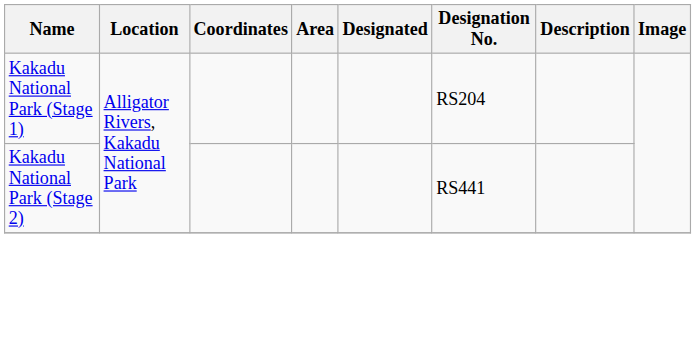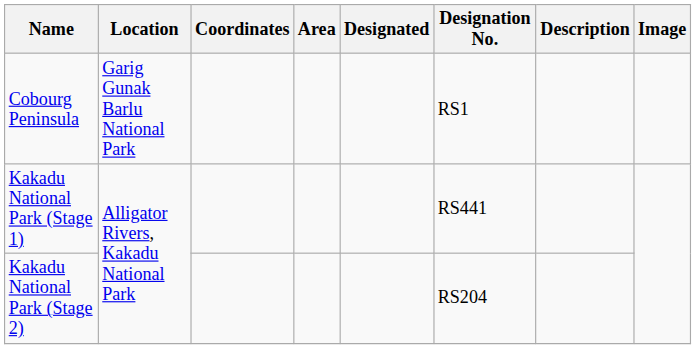+ row: (44, 108)
(461, 98) RS204 -> (462, 208) RS441
(461, 188) RS441 -> (462, 298) RS204
